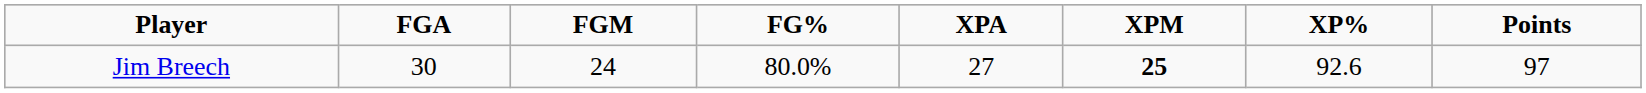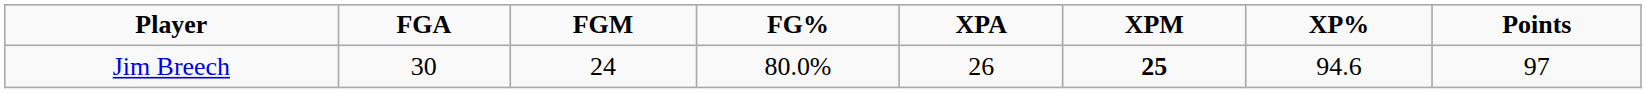(981, 66) 27 -> (981, 66) 26
(1339, 66) 92.6 -> (1339, 66) 94.6
